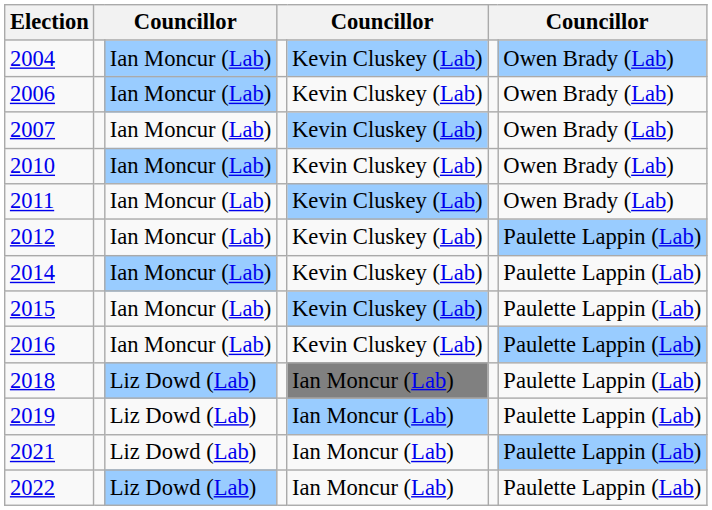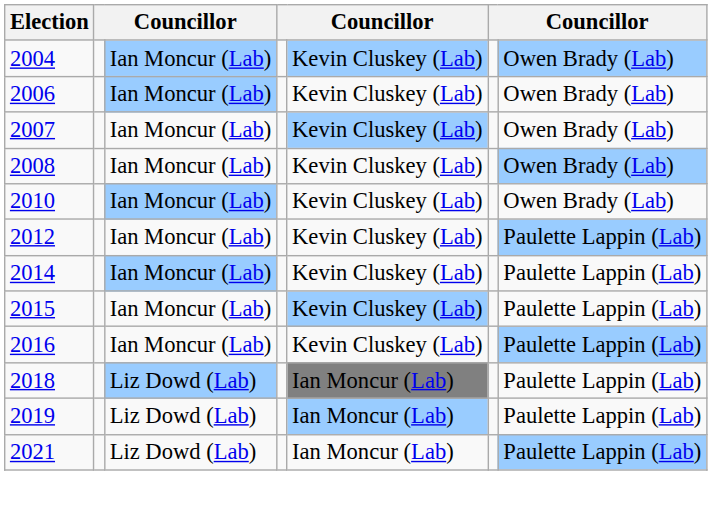+ row: (32, 165)
- row: (32, 201)
- row: (32, 487)
